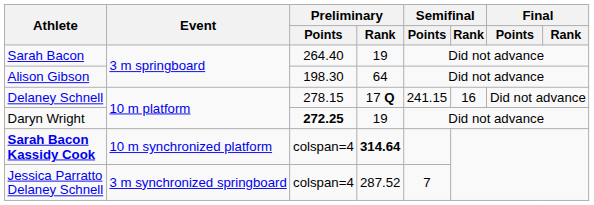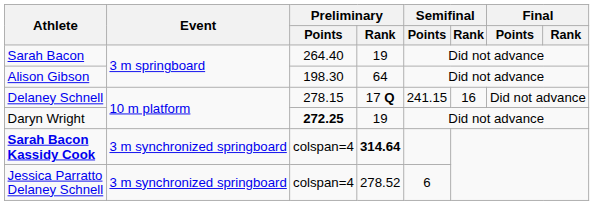(191, 147) 10 m synchronized platform -> (198, 147) 3 m synchronized springboard
(380, 183) 287.52 -> (380, 183) 278.52
(427, 183) 7 -> (427, 183) 6
